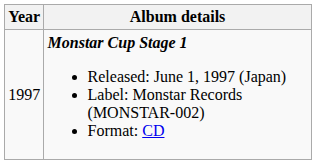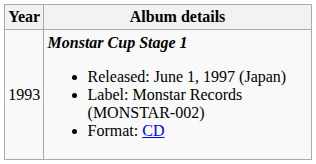(24, 94) 1997 -> (24, 94) 1993
